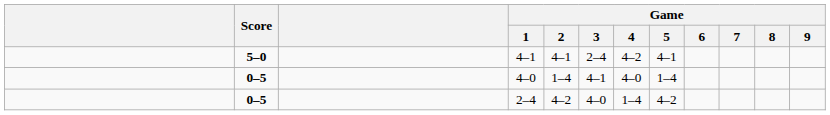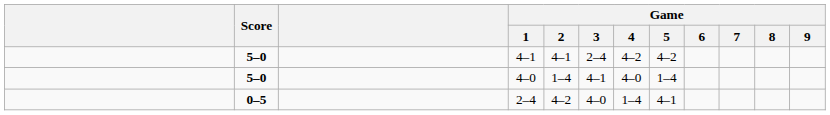(667, 57) 4–1 -> (667, 57) 4–2
(256, 78) 0–5 -> (256, 78) 5–0
(667, 99) 4–2 -> (667, 99) 4–1
